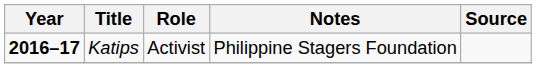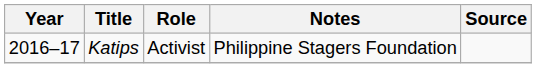(44, 47) bold -> (44, 47) normal
